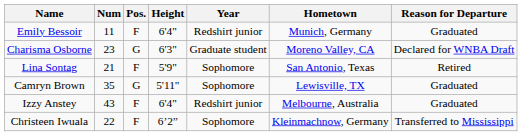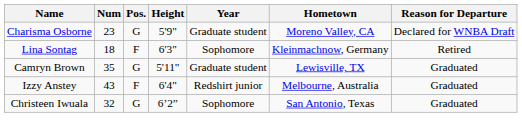- row: (49, 31)
(168, 49) 6'3" -> (168, 31) 5'9"
(109, 67) 21 -> (109, 49) 18
(168, 67) 5'9" -> (168, 49) 6'3"
(330, 67) San Antonio, Texas -> (330, 49) Kleinmachnow, Germany
(228, 85) Sophomore -> (228, 67) Graduate student
(109, 121) 22 -> (109, 103) 32
(136, 121) F -> (136, 103) G
(330, 121) Kleinmachnow, Germany -> (330, 103) San Antonio, Texas
(454, 121) Transferred to Mississippi -> (454, 103) Graduated
